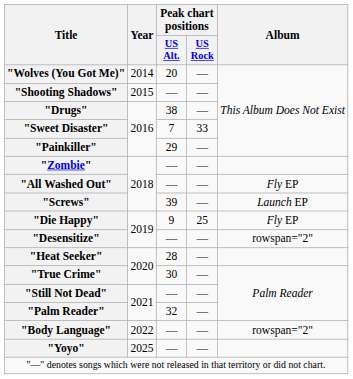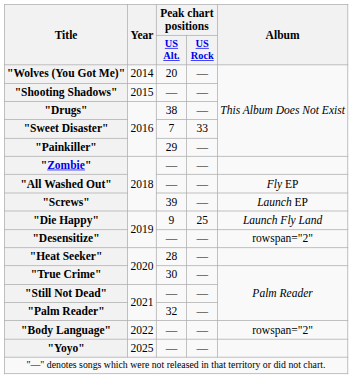(283, 220) Fly EP -> (283, 220) Launch Fly Land
